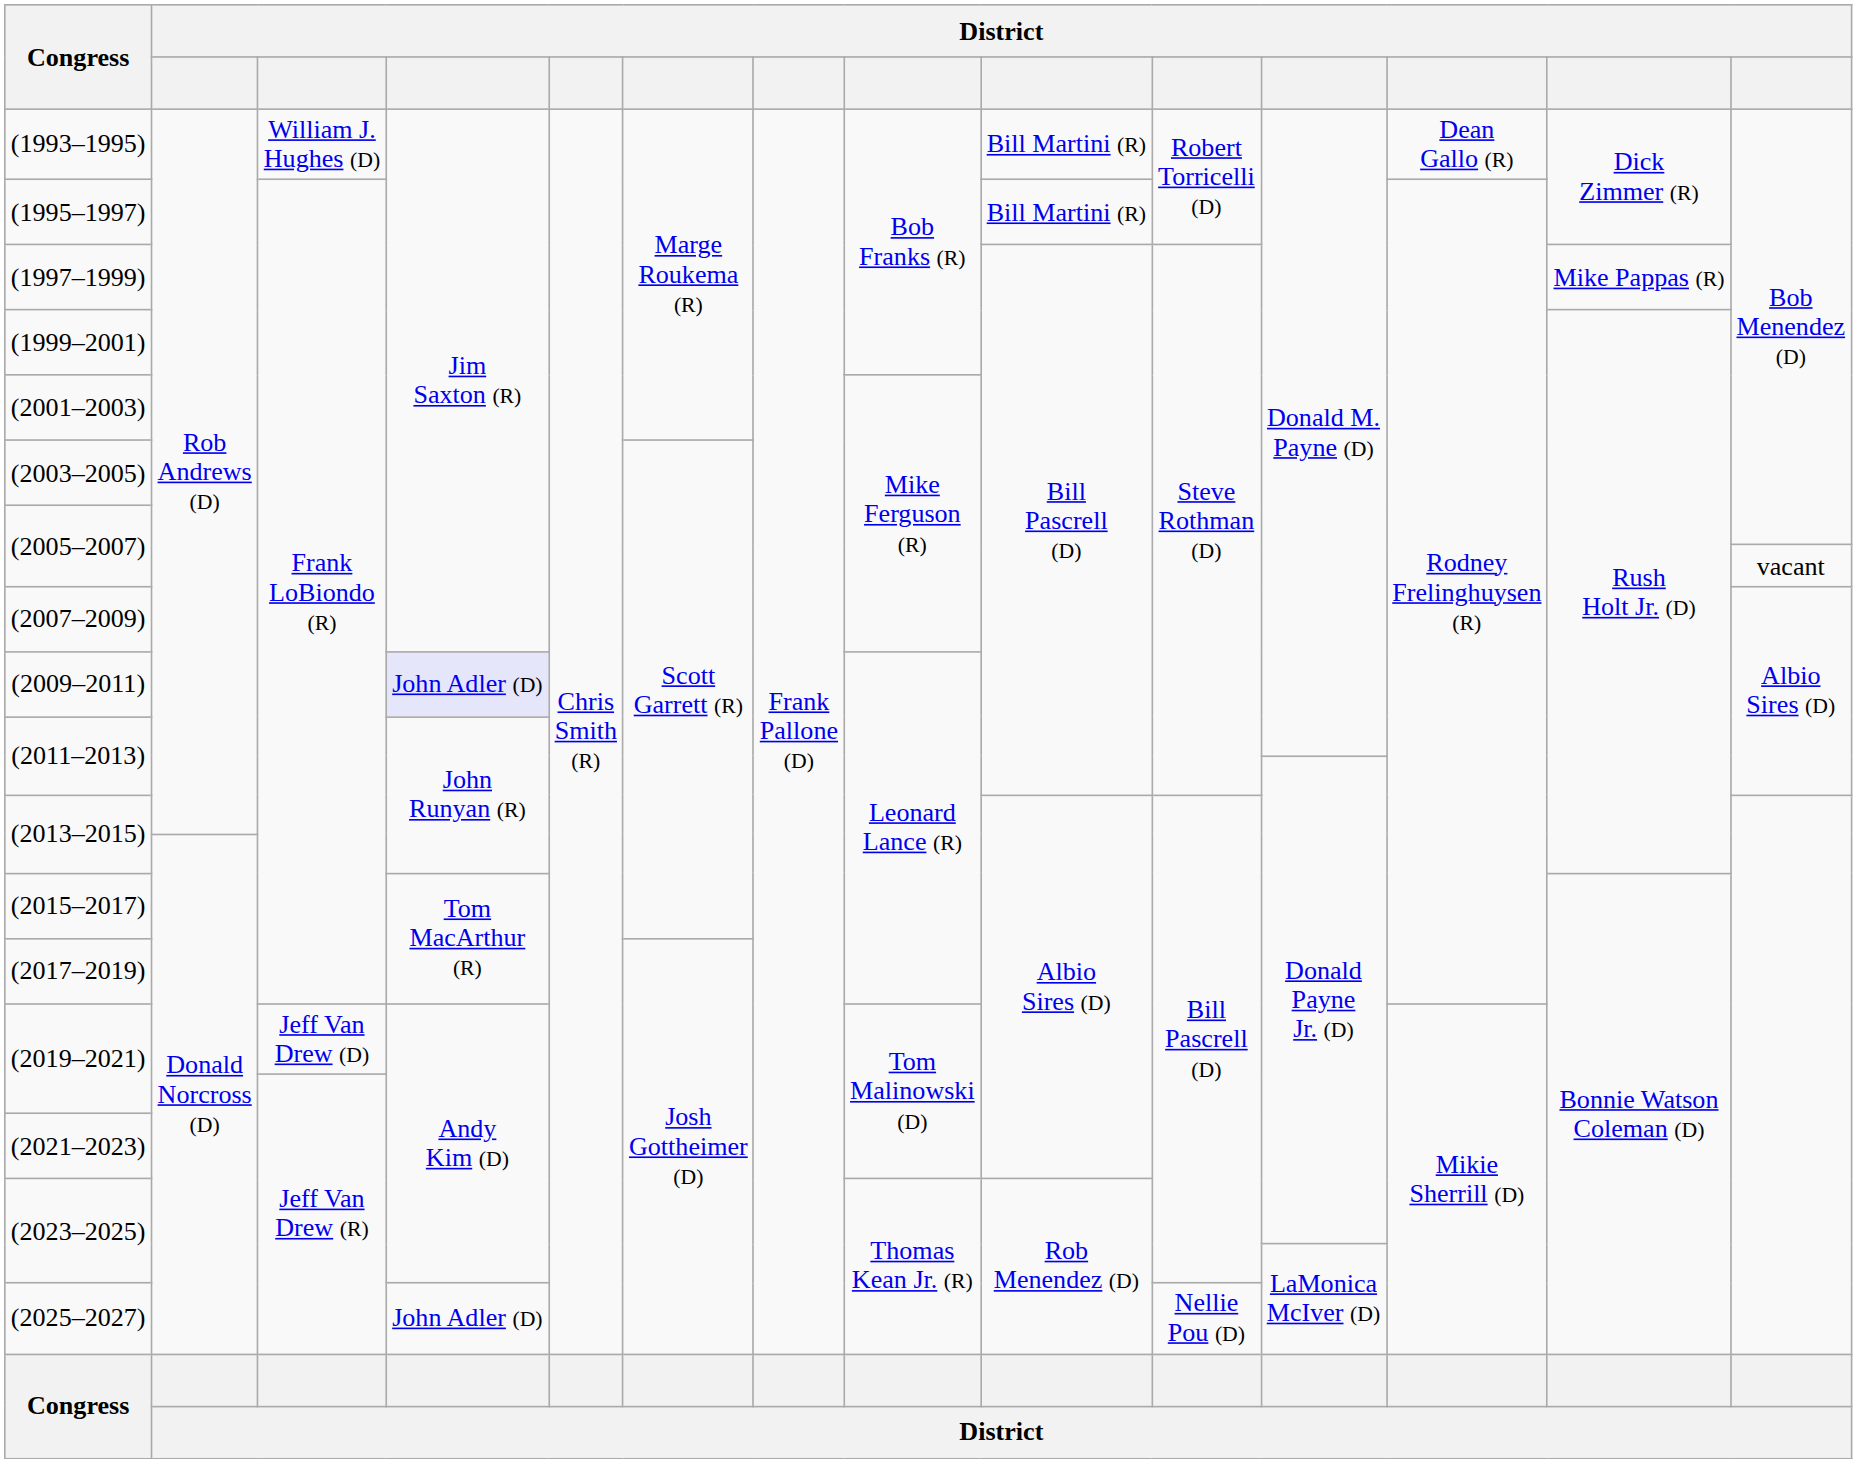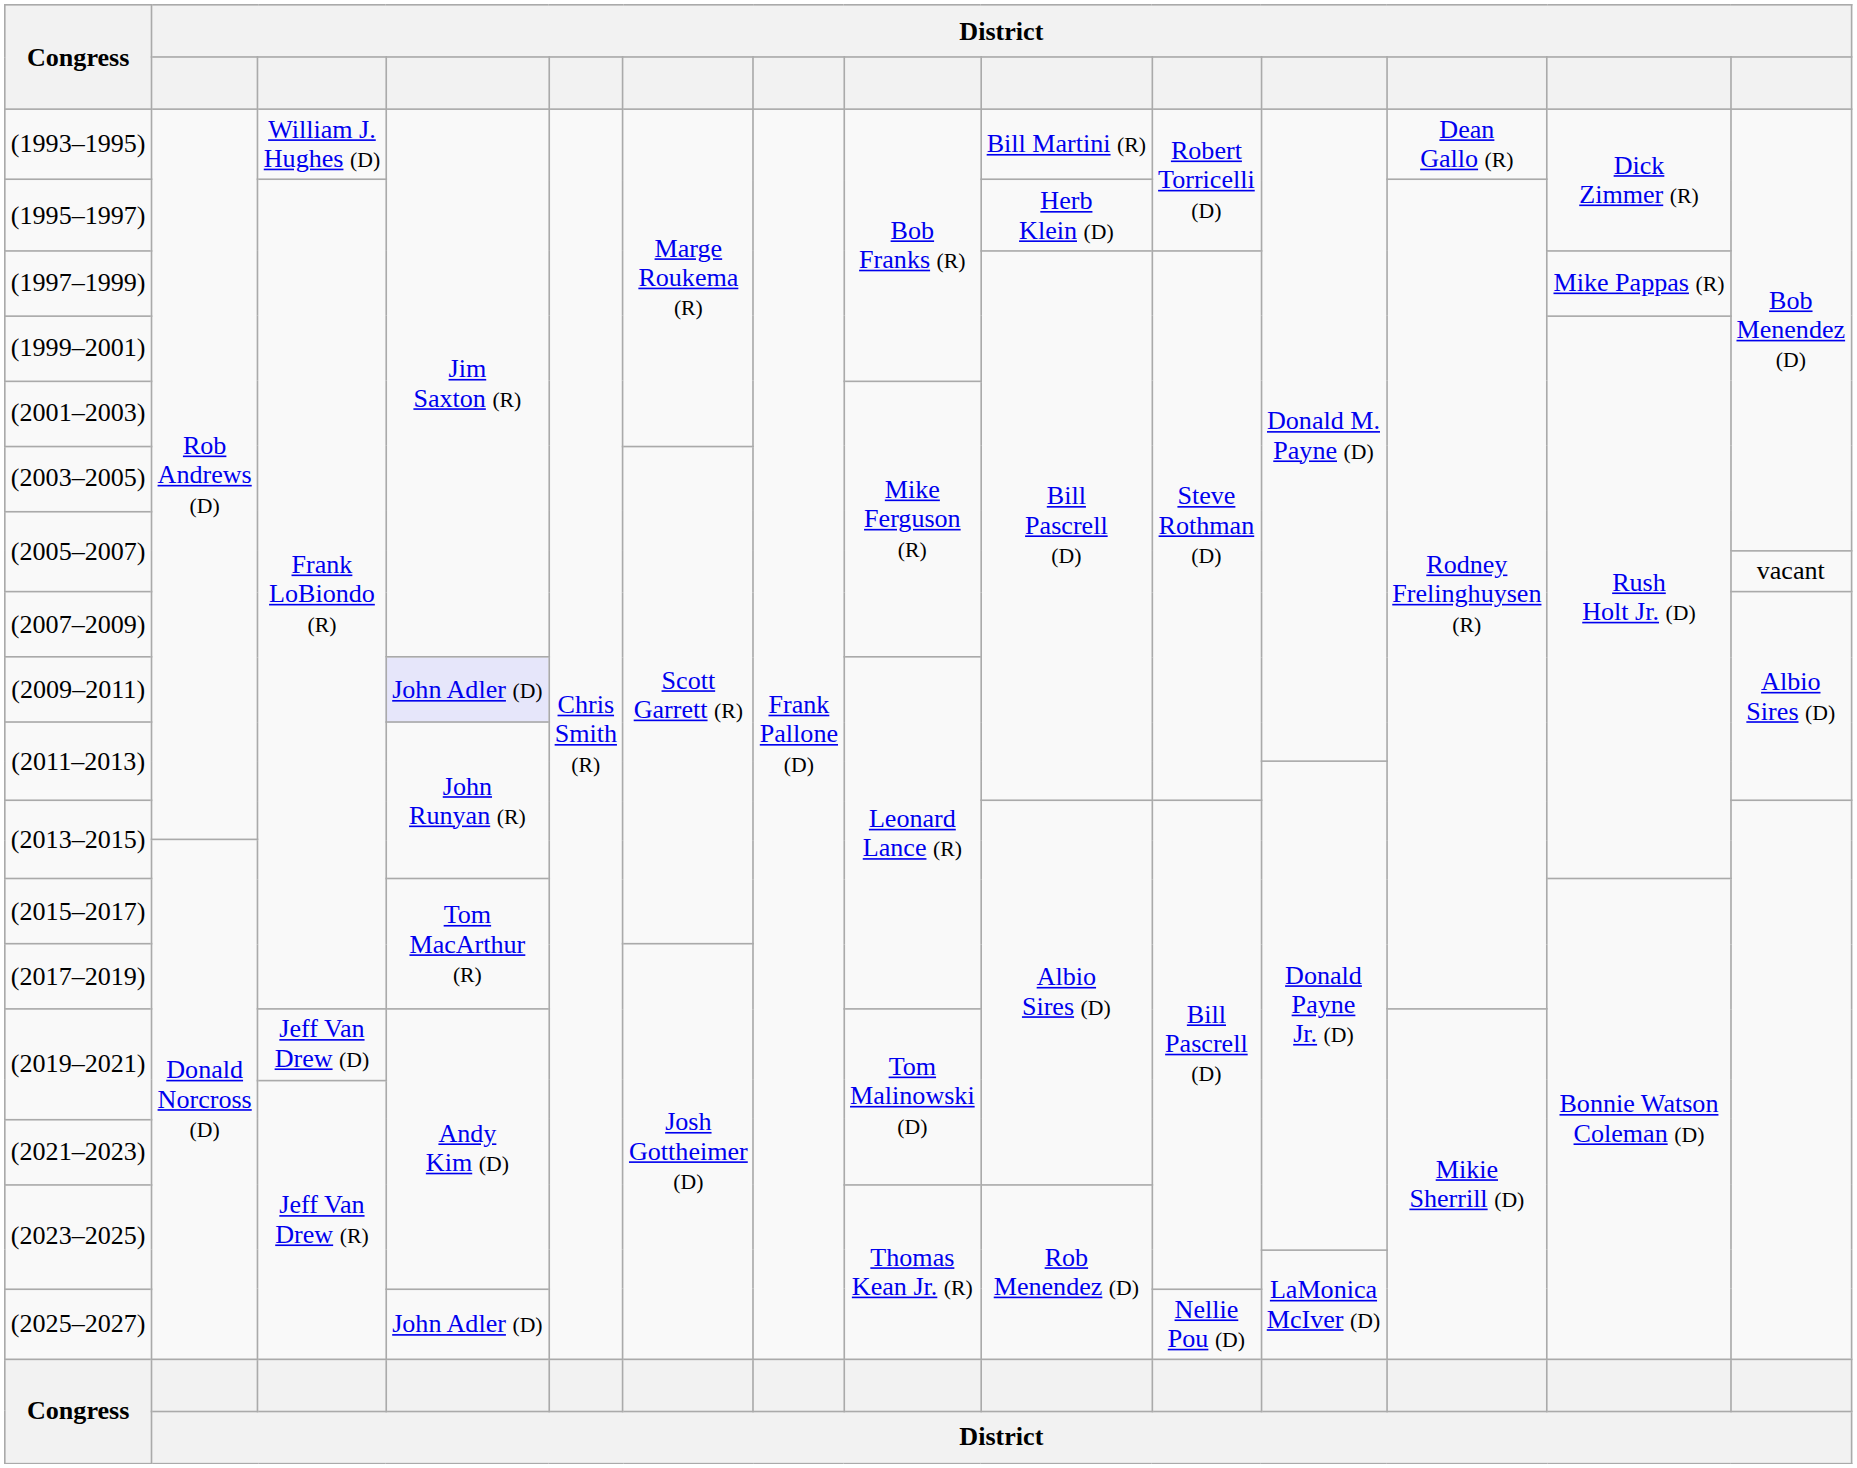(1066, 212) Bill Martini (R) -> (1066, 214) Herb Klein (D)
